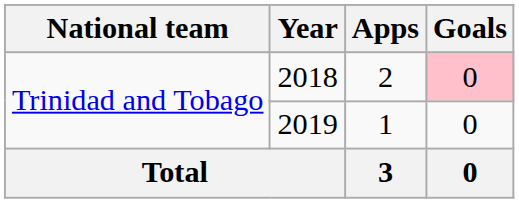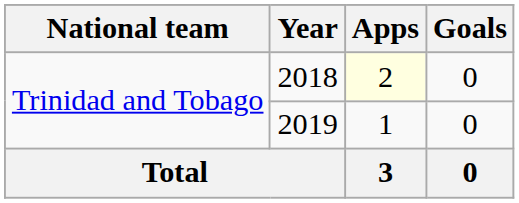(385, 76) no background -> (385, 76) lightyellow background
(470, 76) pink background -> (470, 76) no background
